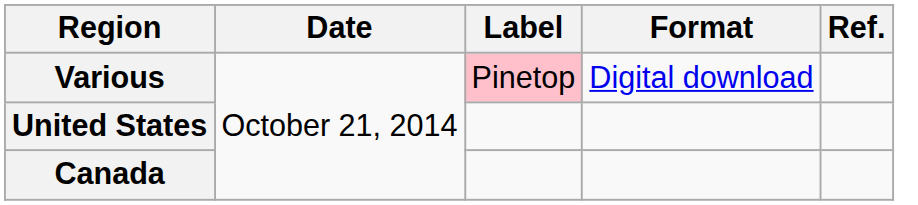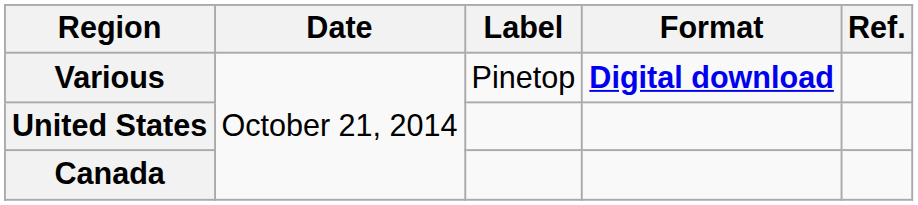(523, 77) pink background -> (523, 77) no background
(701, 77) normal -> (712, 77) bold
